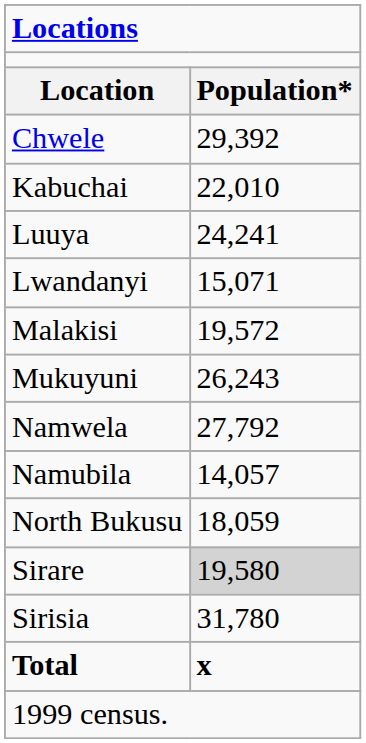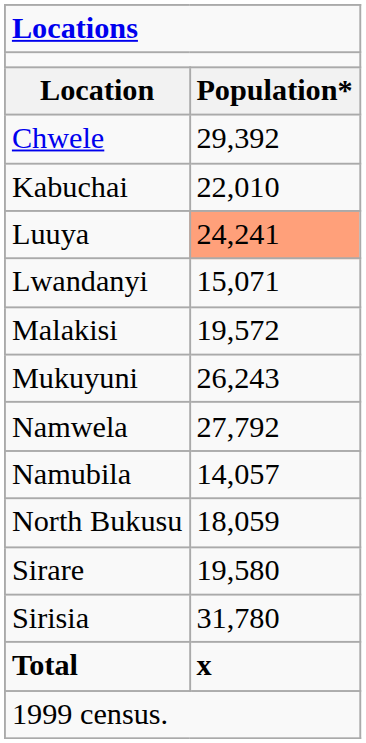(238, 234) no background -> (238, 234) lightsalmon background
(238, 569) lightgrey background -> (238, 569) no background
